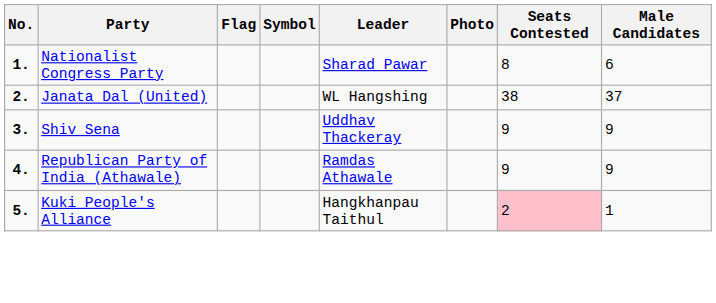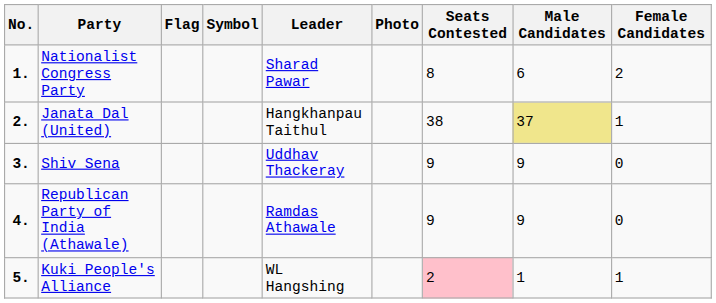+ column: (661, 25)
(375, 97) WL Hangshing -> (314, 123) Hangkhanpau Taithul
(614, 97) no background -> (525, 123) khaki background
(371, 211) Hangkhanpau Taithul -> (305, 278) WL Hangshing
